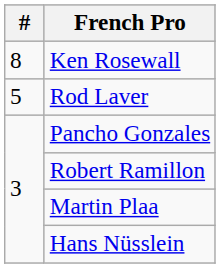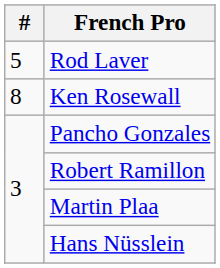rows swapped: (115, 59) <-> (99, 96)
